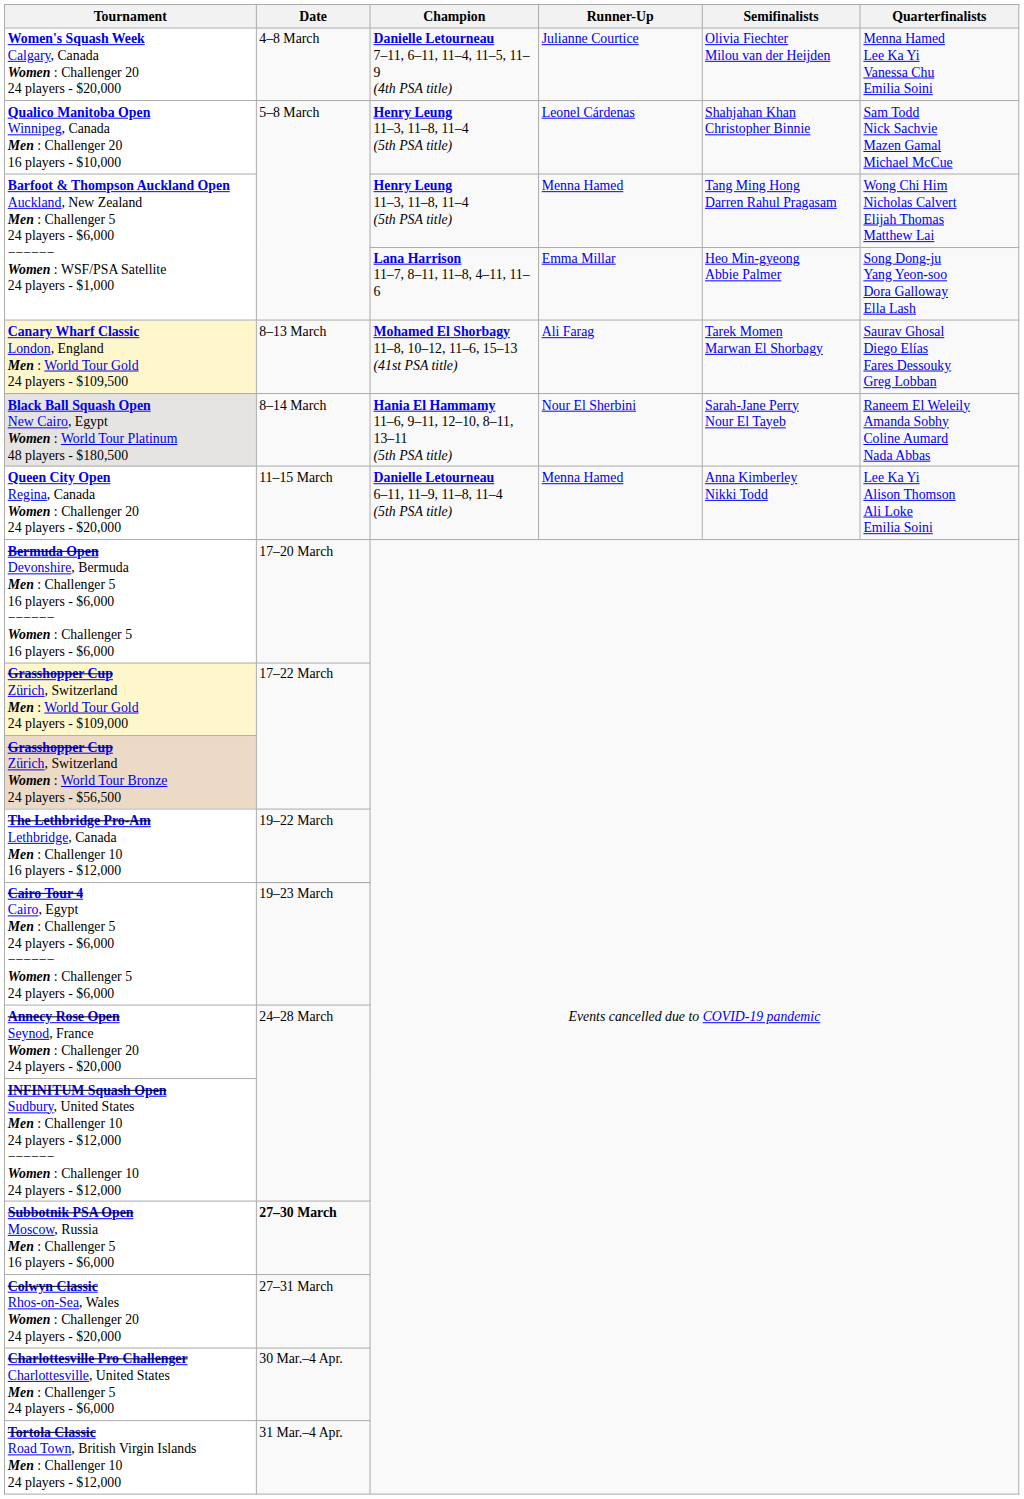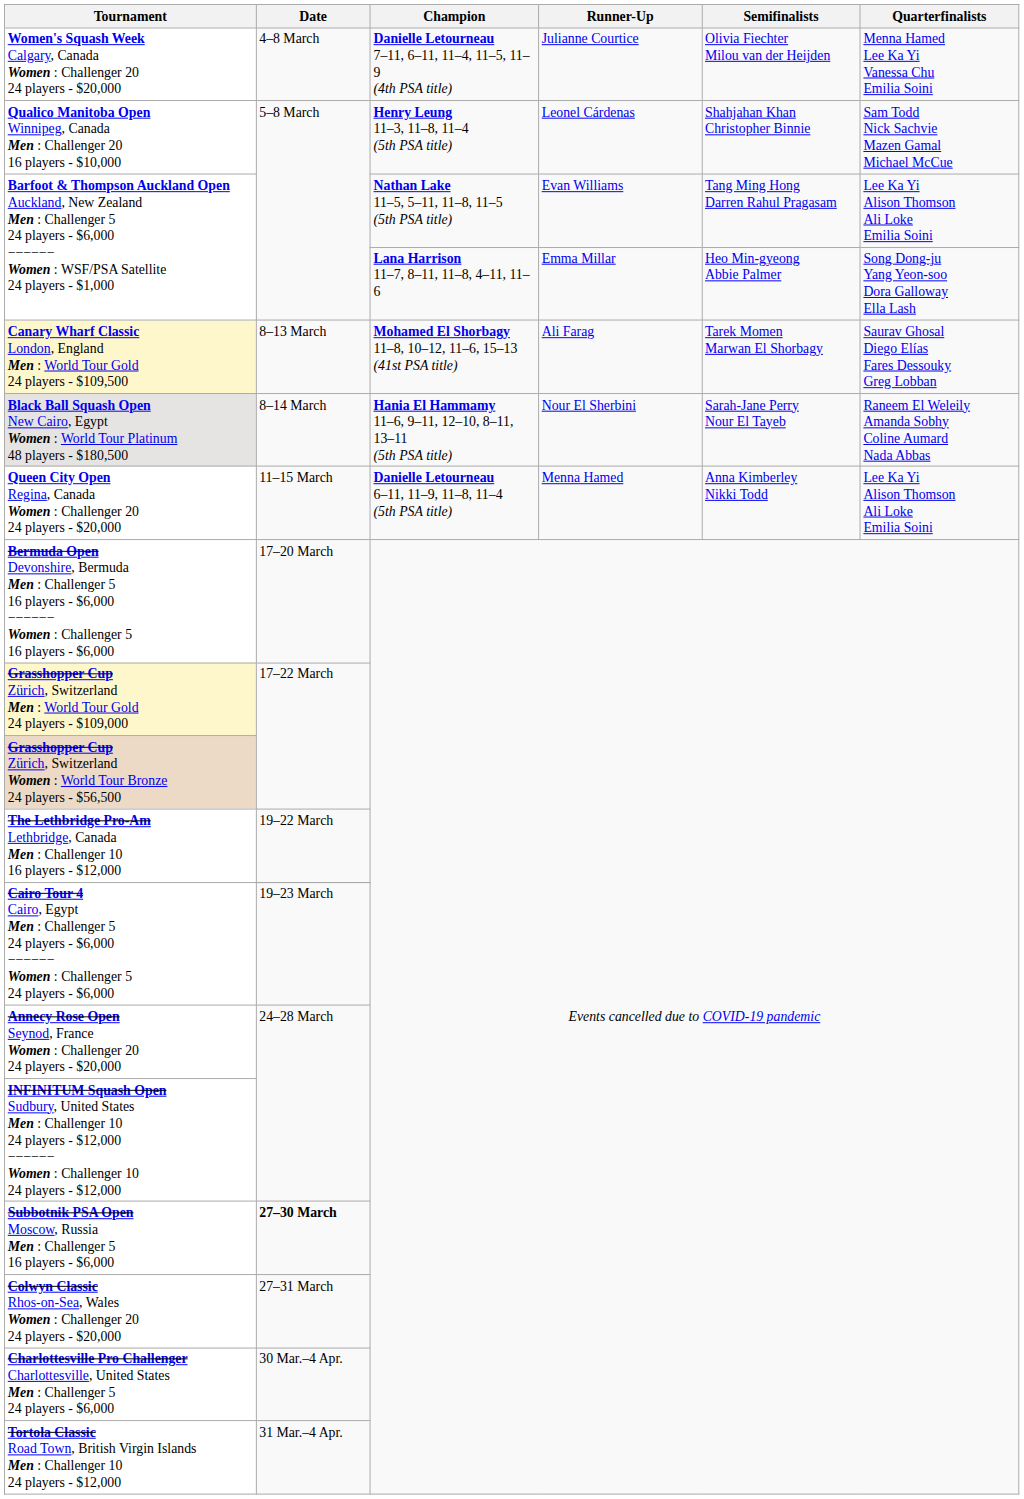(421, 202) Henry Leung 11–3, 11–8, 11–4 (5th PSA title) -> (438, 202) Nathan Lake 11–5, 5–11, 11–8, 11–5 (5th PSA title)
(583, 185) Menna Hamed -> (583, 185) Evan Williams
(910, 210) Wong Chi Him Nicholas Calvert Elijah Thomas Matthew Lai -> (909, 210) Lee Ka Yi Alison Thomson Ali Loke Emilia Soini
